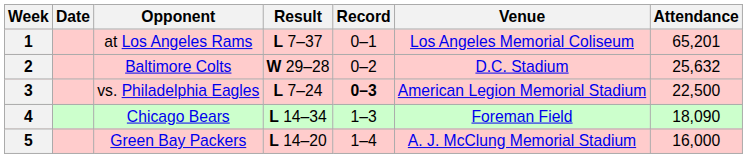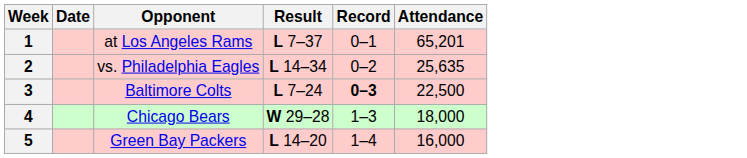- column: (522, 16)
(178, 66) Baltimore Colts -> (178, 66) vs. Philadelphia Eagles
(298, 66) W 29–28 -> (298, 66) L 14–34
(696, 66) 25,632 -> (441, 66) 25,635
(178, 91) vs. Philadelphia Eagles -> (178, 91) Baltimore Colts
(298, 116) L 14–34 -> (298, 116) W 29–28
(696, 116) 18,090 -> (441, 116) 18,000
